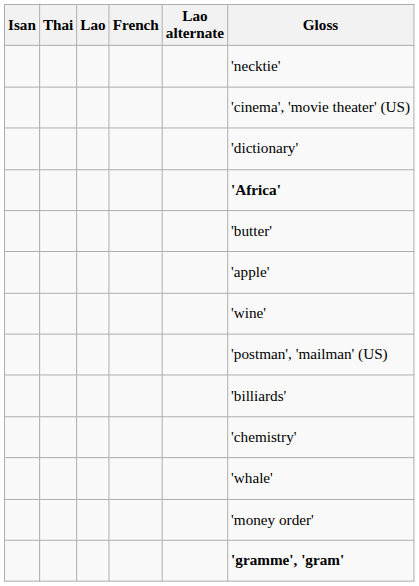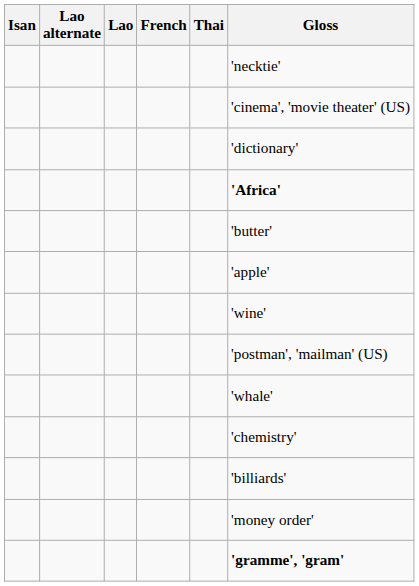columns swapped: (58, 25) <-> (195, 25)
(259, 395) 'billiards' -> (252, 395) 'whale'
(252, 478) 'whale' -> (259, 478) 'billiards'
